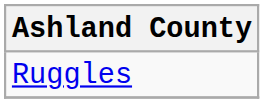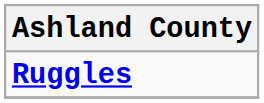(72, 75) normal -> (72, 75) bold
